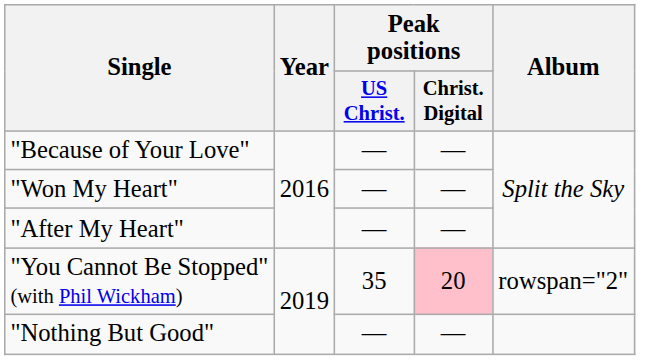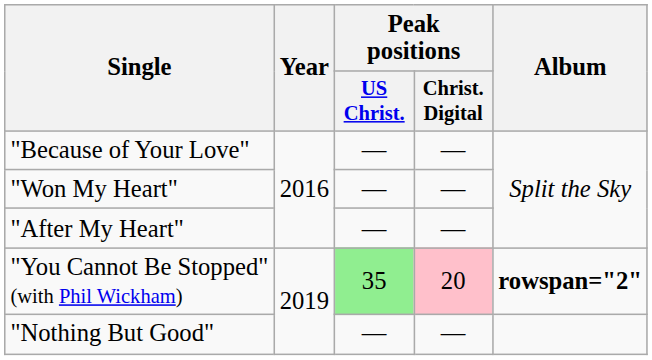(374, 280) no background -> (374, 280) lightgreen background
(563, 280) normal -> (570, 280) bold
